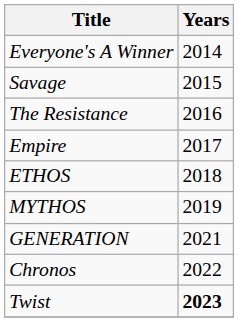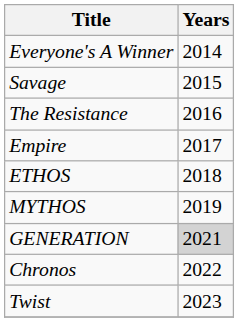(202, 238) no background -> (202, 238) lightgrey background
(202, 301) bold -> (202, 301) normal
